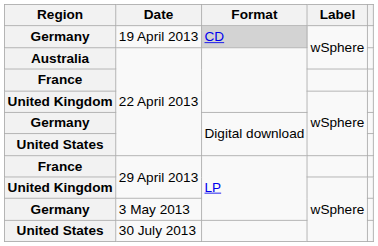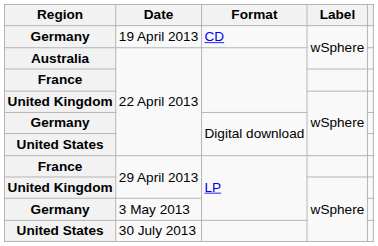(214, 36) lightgrey background -> (214, 36) no background
